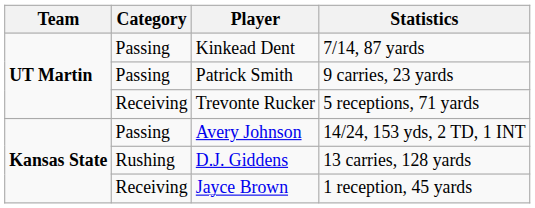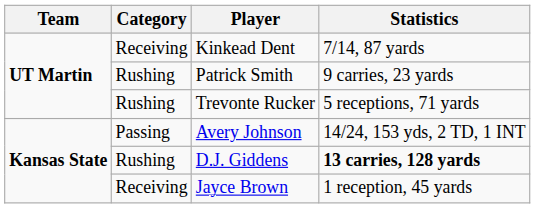(143, 47) Passing -> (152, 47) Receiving
(143, 75) Passing -> (145, 75) Rushing
(152, 103) Receiving -> (145, 103) Rushing
(397, 160) normal -> (402, 160) bold
